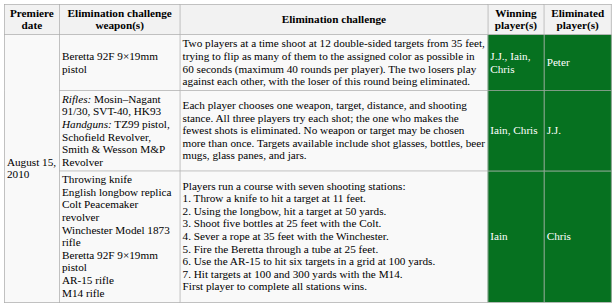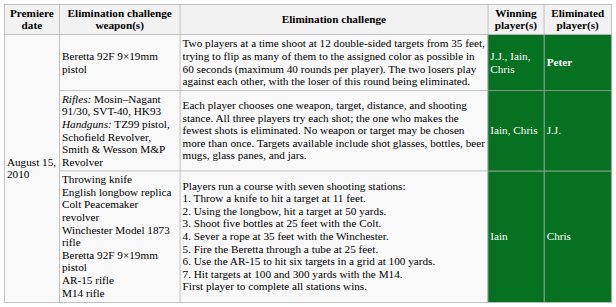(558, 62) normal -> (559, 62) bold
